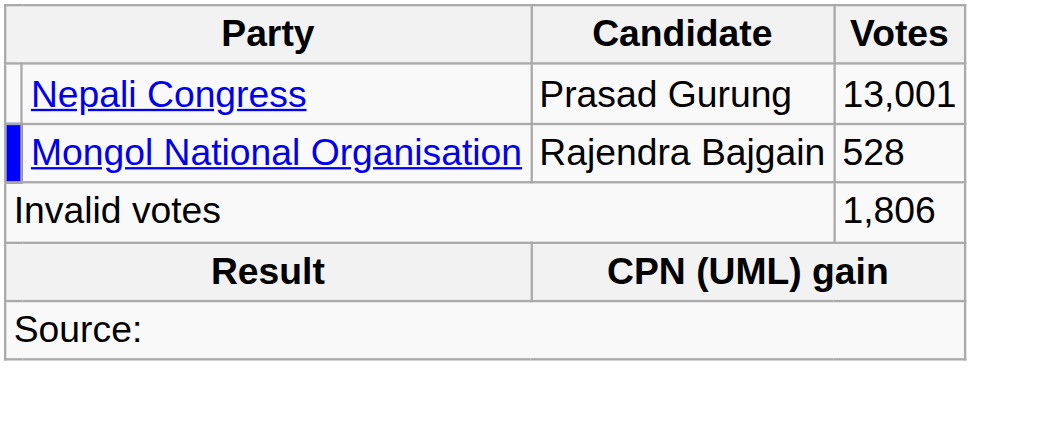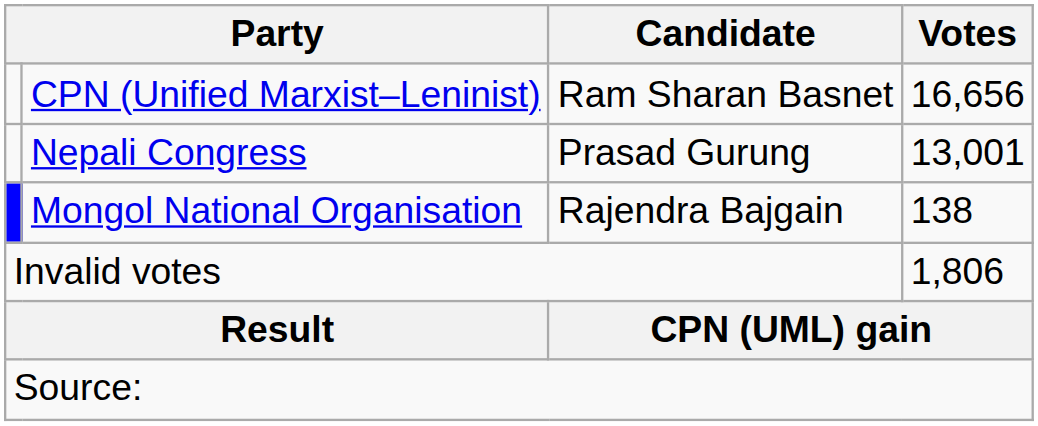+ row: (286, 93)
(874, 152) 528 -> (942, 211) 138
